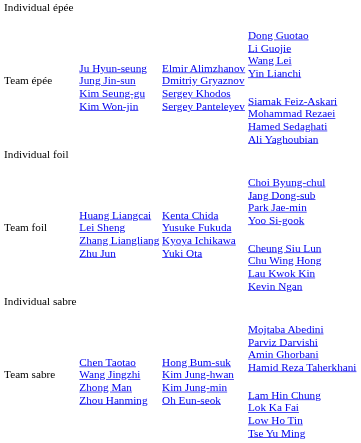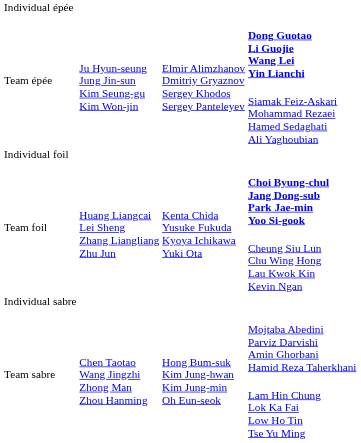(278, 54) normal -> (280, 54) bold
(287, 201) normal -> (289, 201) bold
